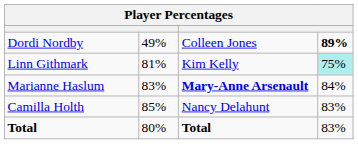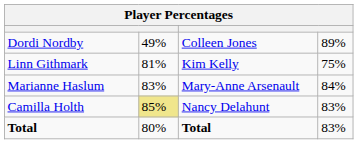(335, 42) bold -> (333, 42) normal
(333, 63) paleturquoise background -> (333, 63) no background
(245, 85) bold -> (240, 85) normal
(154, 106) no background -> (154, 106) khaki background
